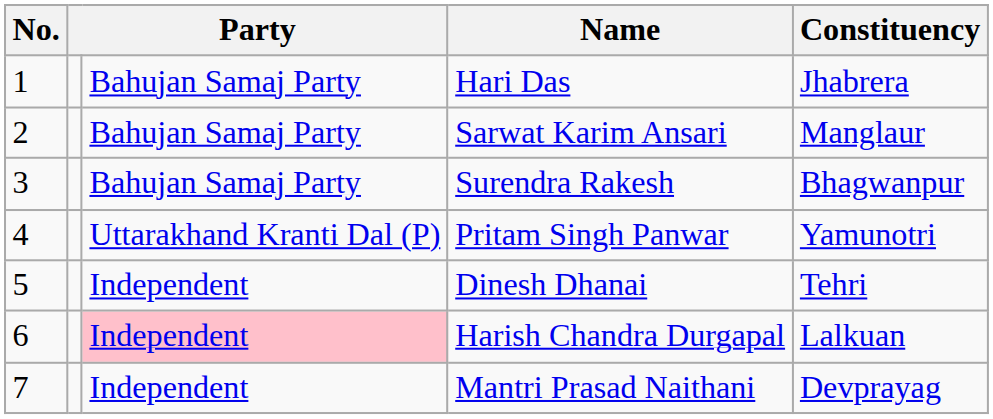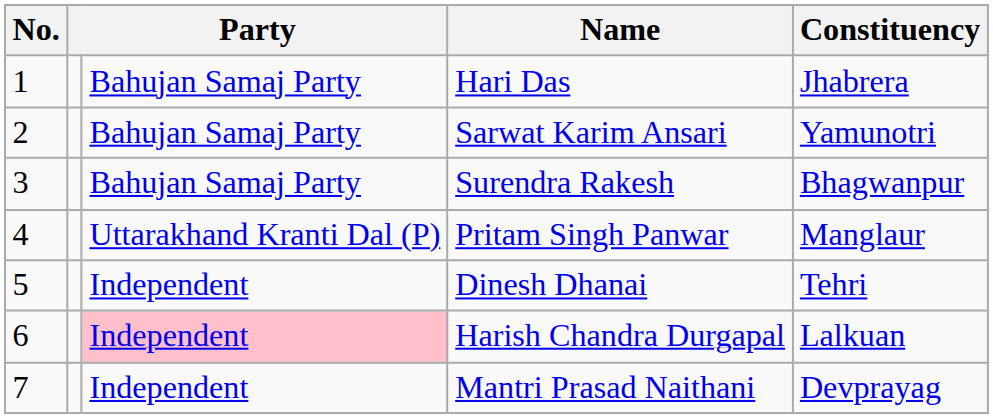(862, 132) Manglaur -> (868, 132) Yamunotri
(868, 234) Yamunotri -> (862, 234) Manglaur
